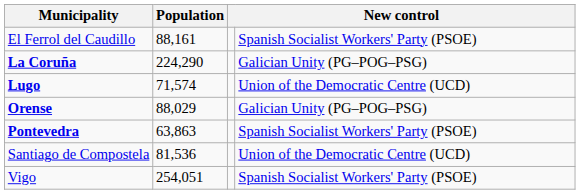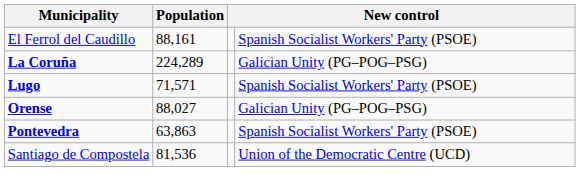(180, 62) 224,290 -> (180, 62) 224,289
(176, 85) 71,574 -> (176, 85) 71,571
(354, 85) Union of the Democratic Centre (UCD) -> (357, 85) Spanish Socialist Workers' Party (PSOE)
(176, 108) 88,029 -> (176, 108) 88,027
- row: (22, 177)
